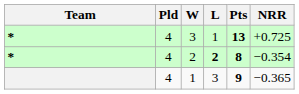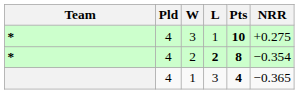(238, 36) 13 -> (238, 36) 10
(272, 36) +0.725 -> (272, 36) +0.275
(238, 78) 9 -> (238, 78) 4
